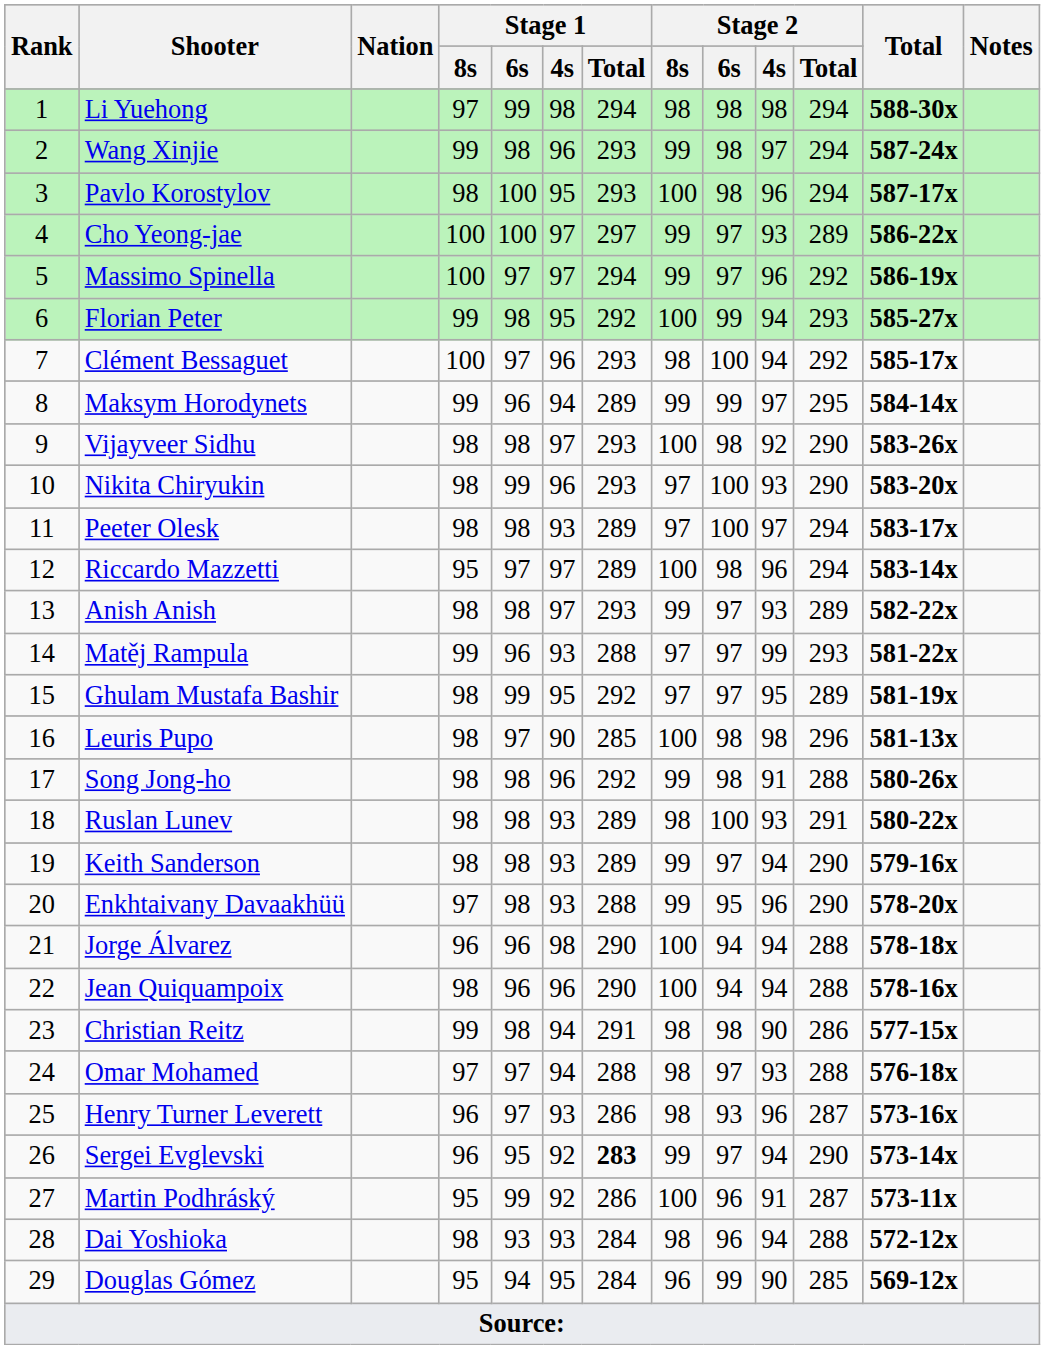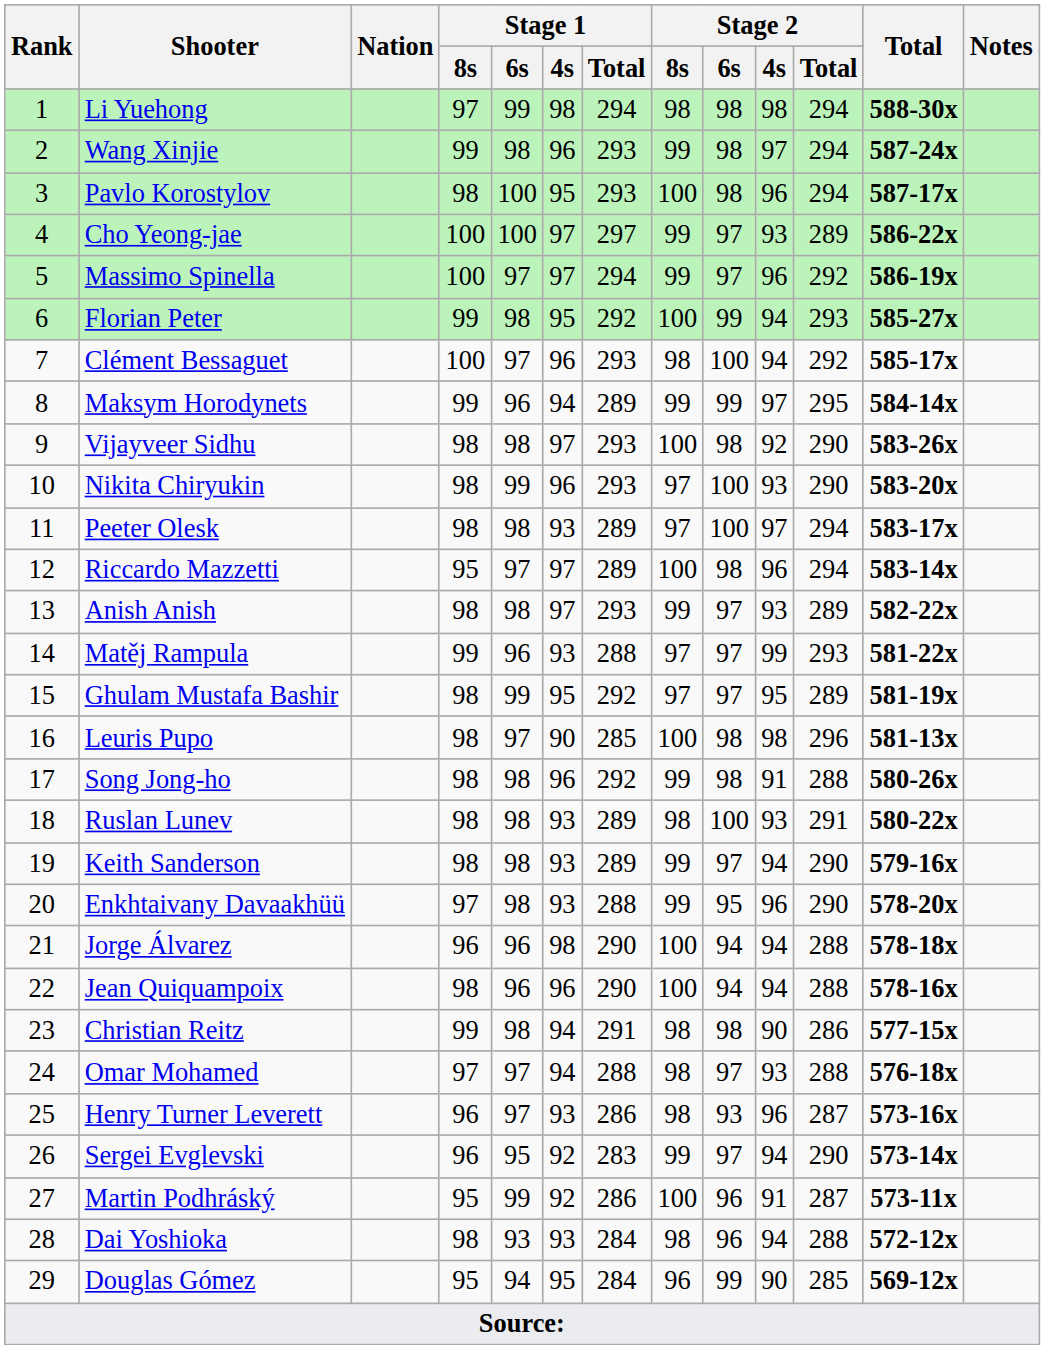(617, 1155) bold -> (617, 1155) normal
